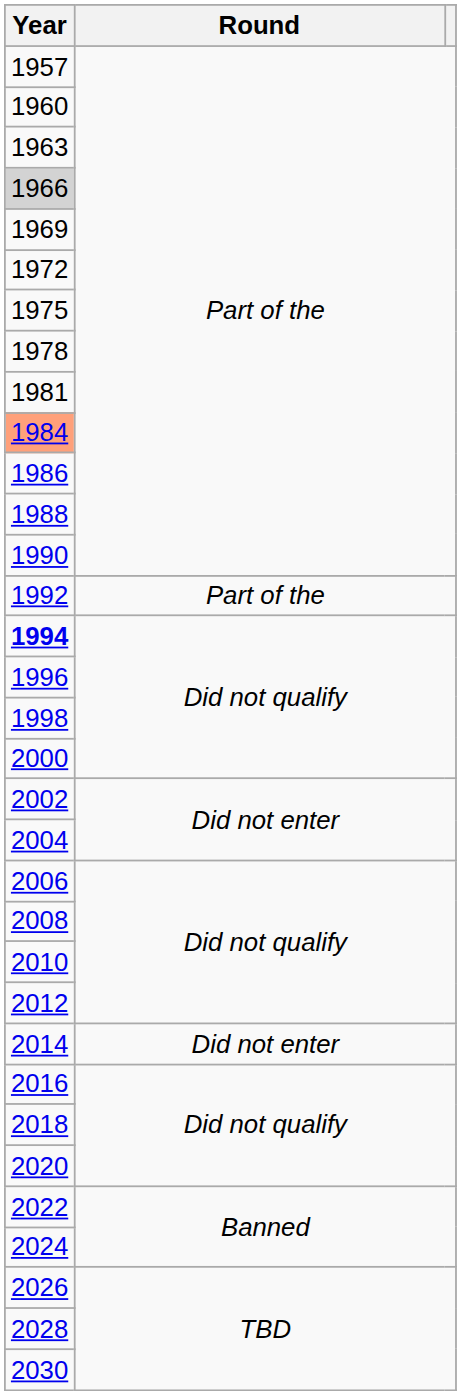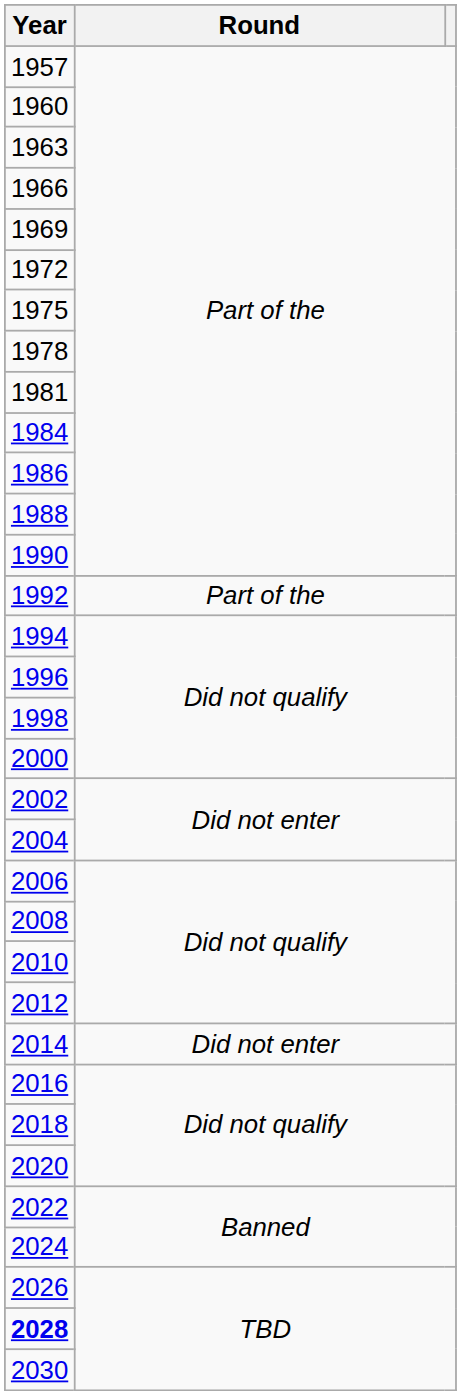(40, 189) lightgrey background -> (40, 189) no background
(40, 433) lightsalmon background -> (40, 433) no background
(40, 636) bold -> (40, 636) normal
(40, 1329) normal -> (40, 1329) bold
